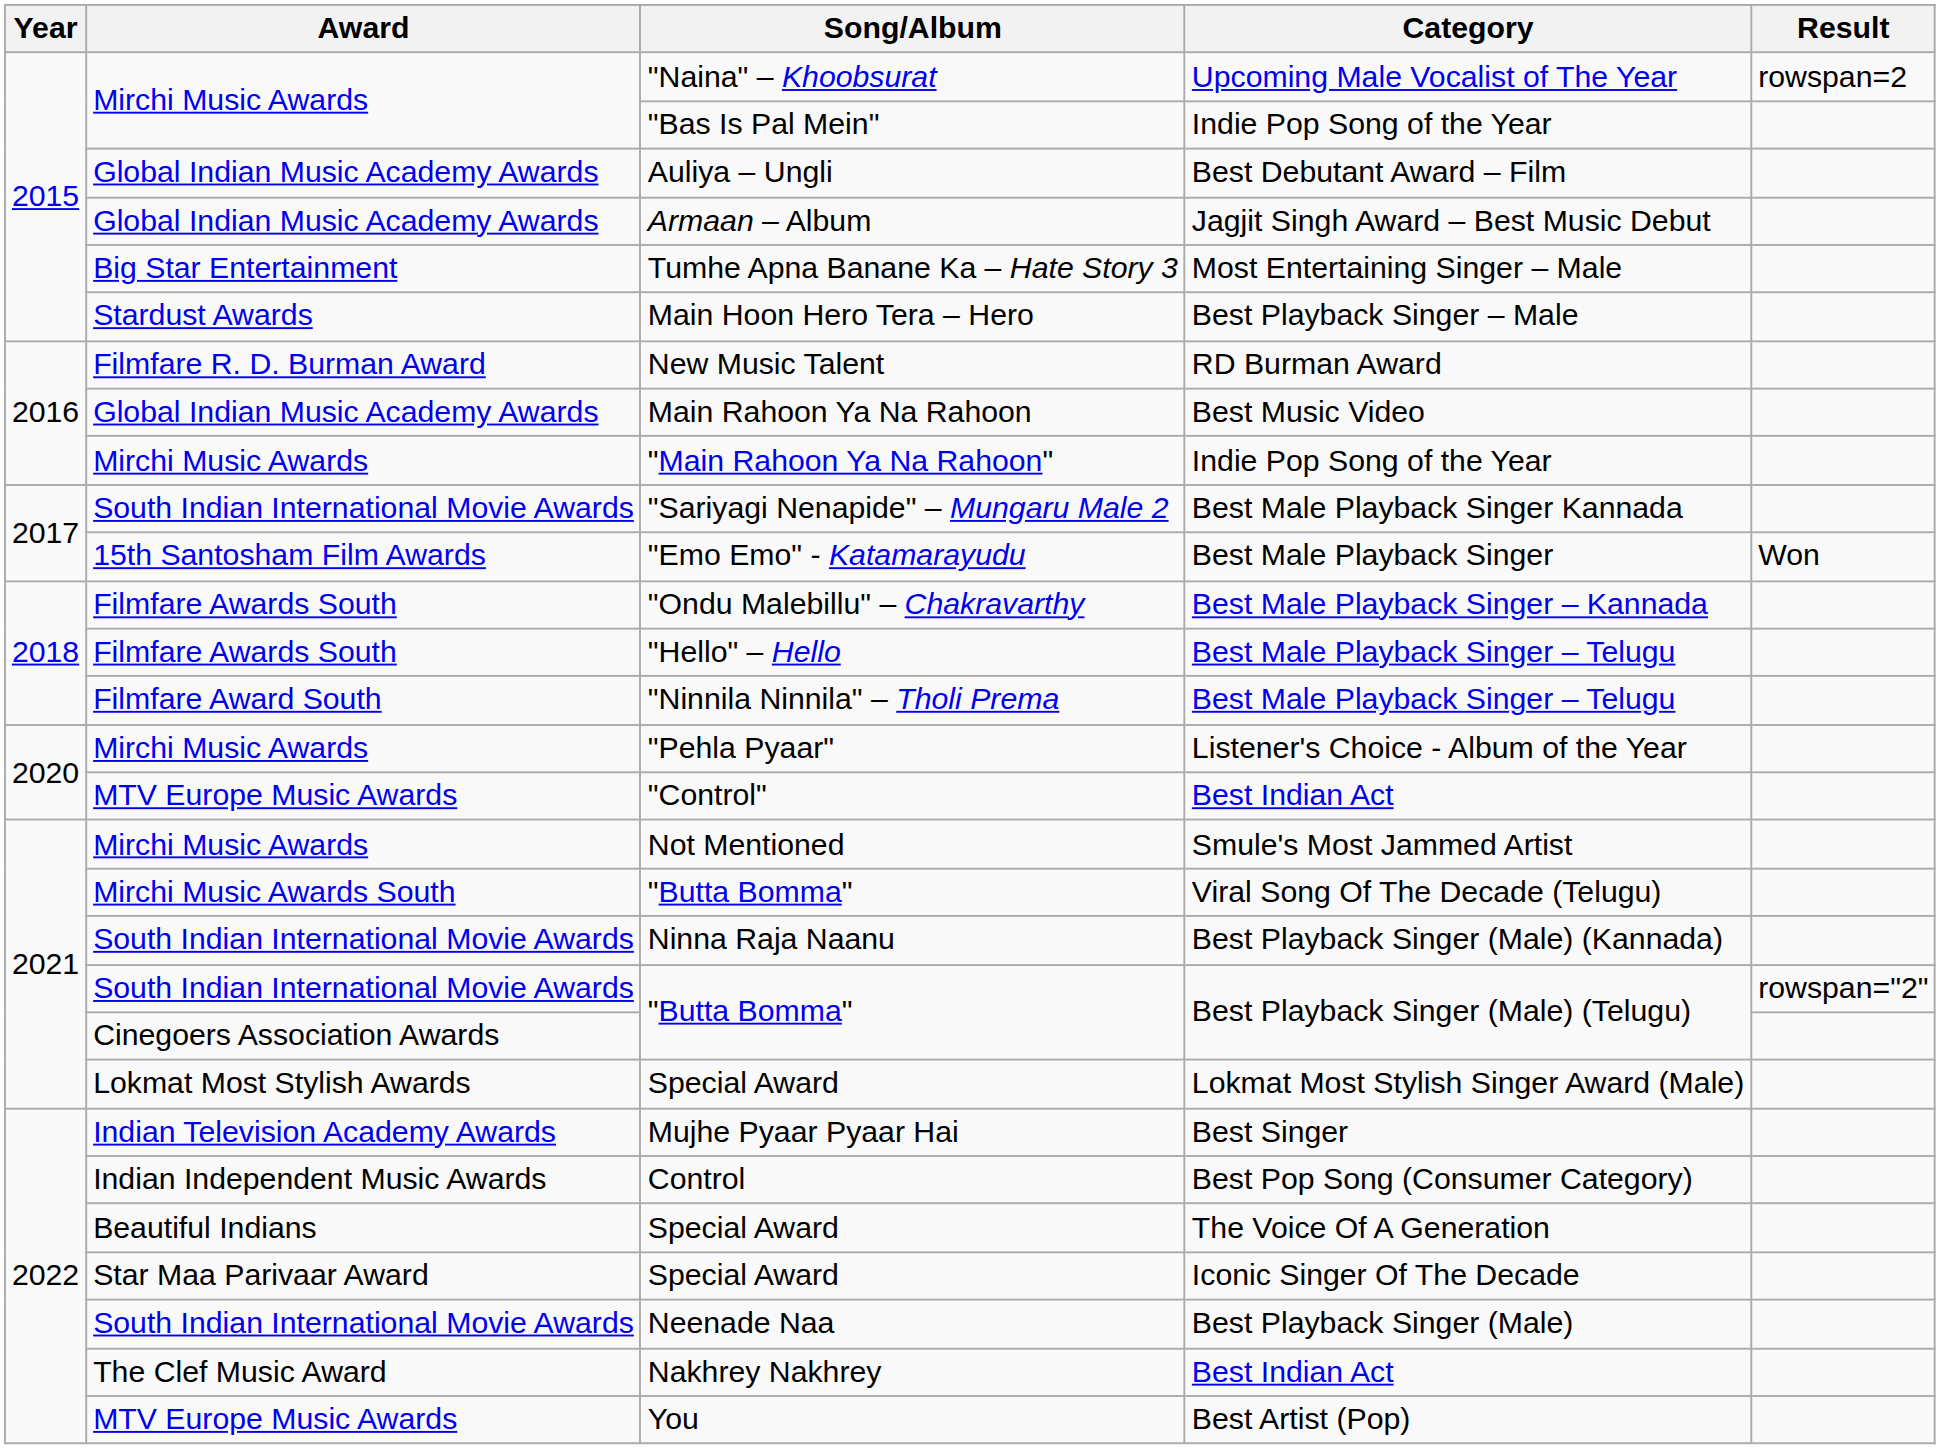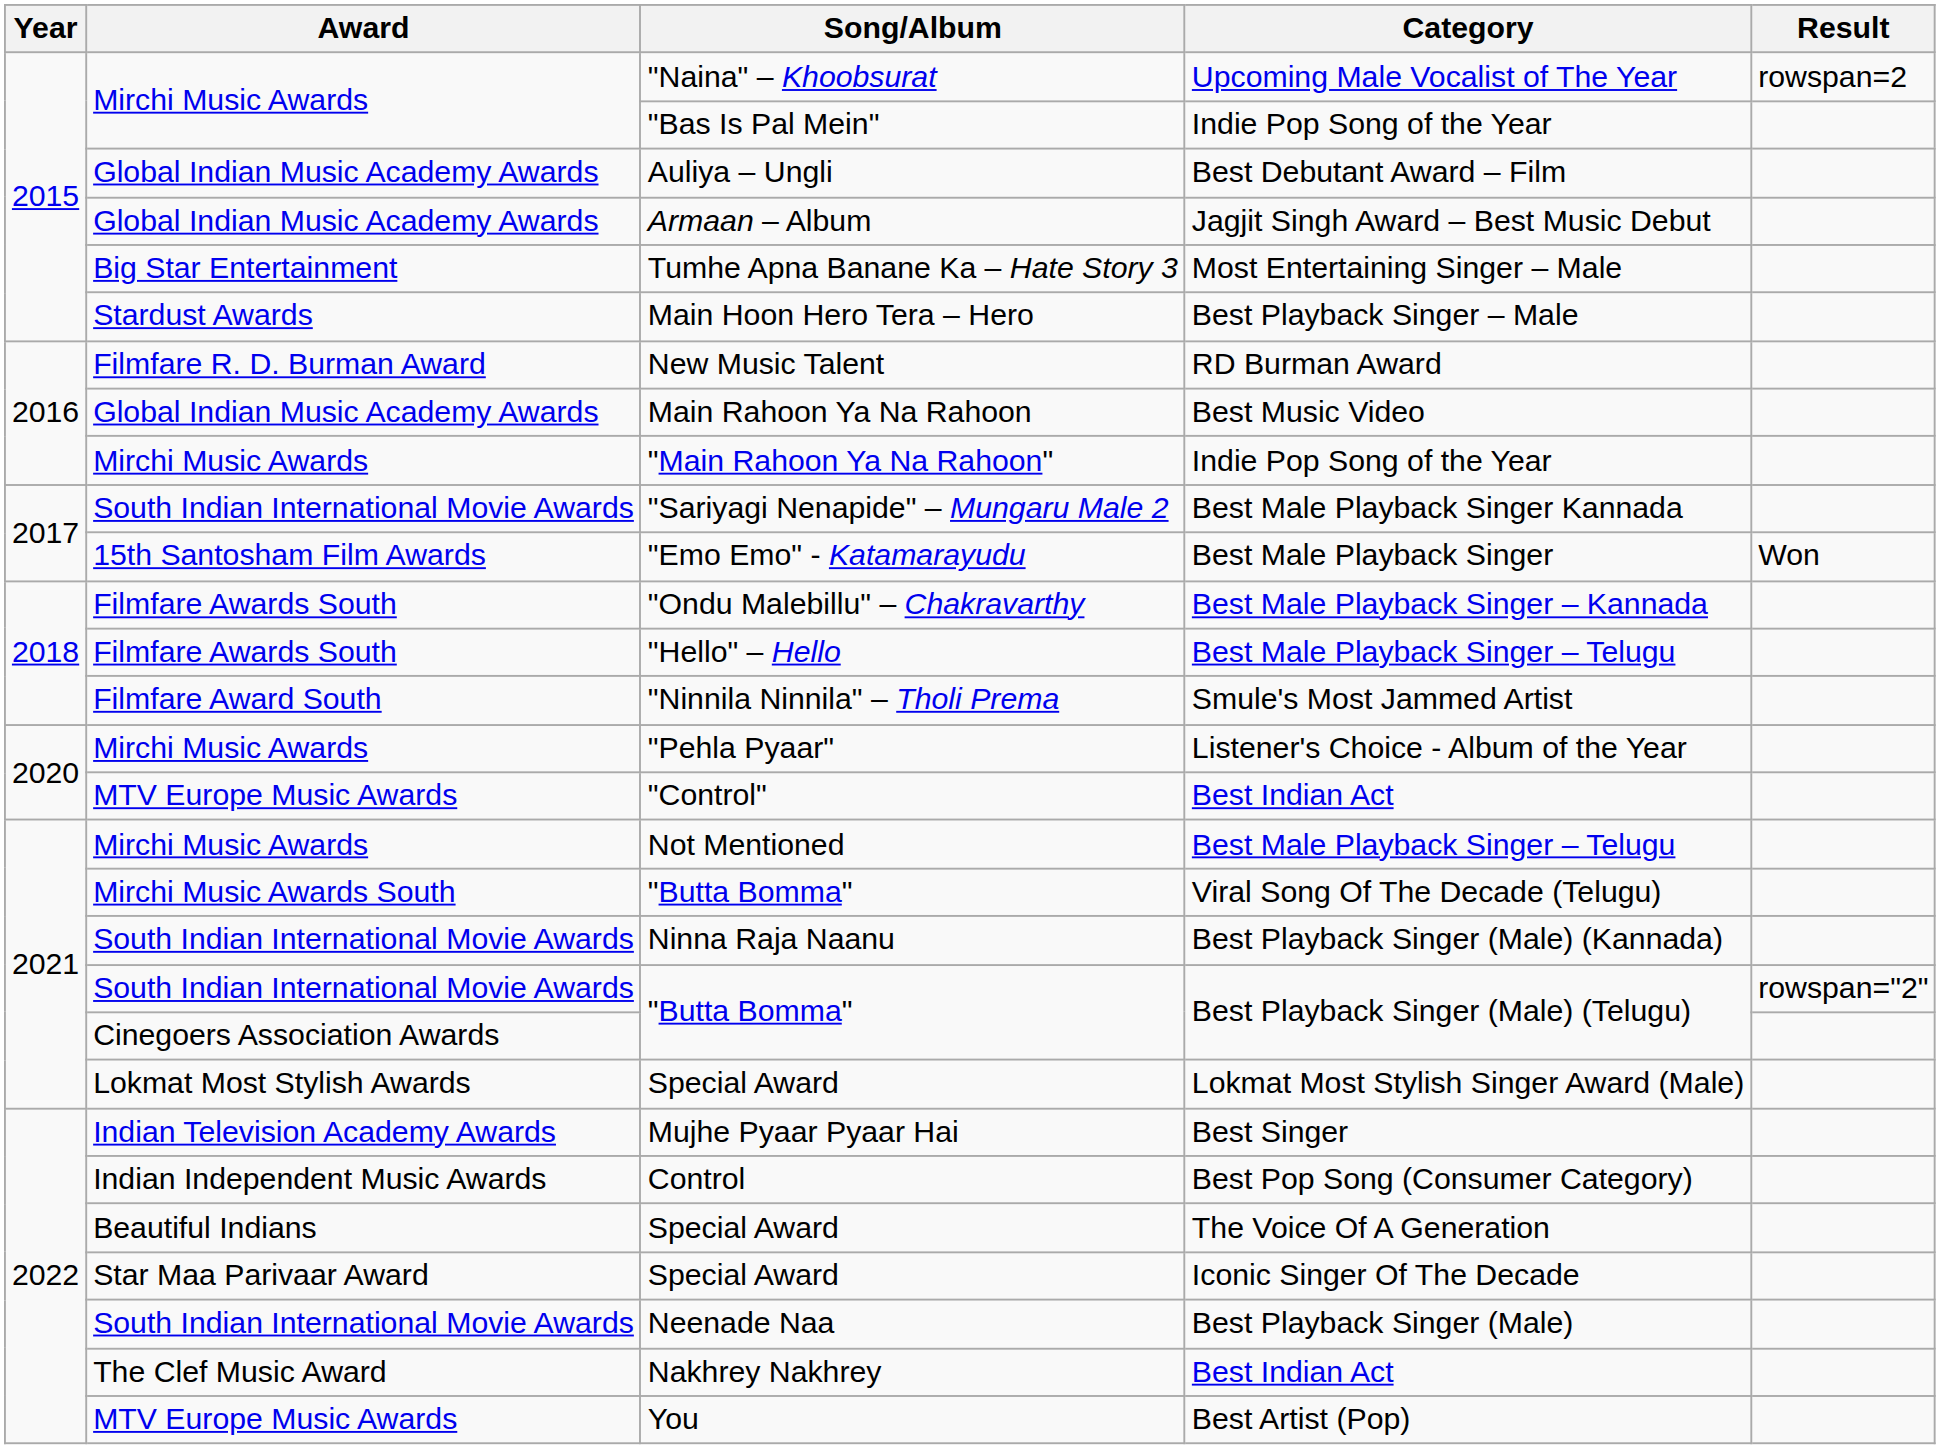(1434, 699) Best Male Playback Singer – Telugu -> (1382, 699) Smule's Most Jammed Artist
(1382, 843) Smule's Most Jammed Artist -> (1434, 843) Best Male Playback Singer – Telugu
